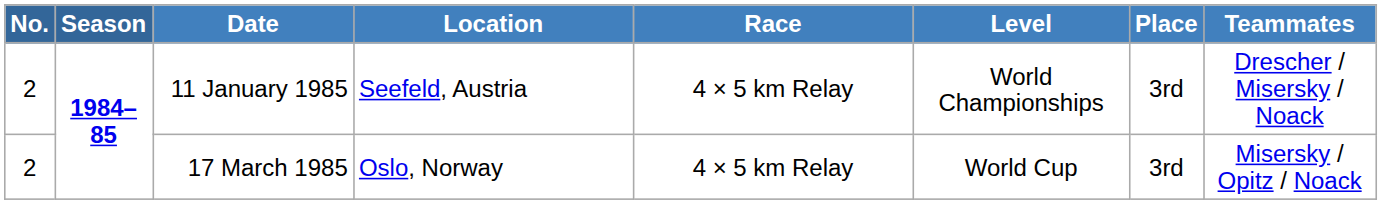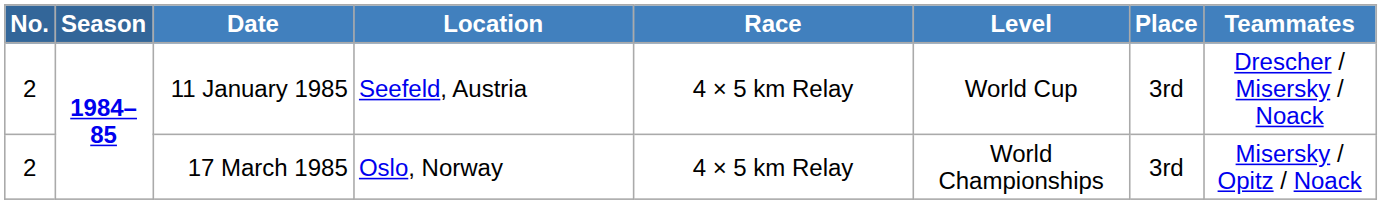(1021, 89) World Championships -> (1021, 89) World Cup
(1021, 167) World Cup -> (1021, 167) World Championships
